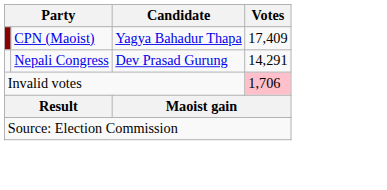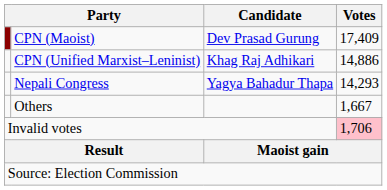(179, 38) Yagya Bahadur Thapa -> (263, 38) Dev Prasad Gurung
+ row: (107, 60)
(172, 60) Dev Prasad Gurung -> (270, 83) Yagya Bahadur Thapa
(268, 60) 14,291 -> (359, 83) 14,293
+ row: (33, 106)
